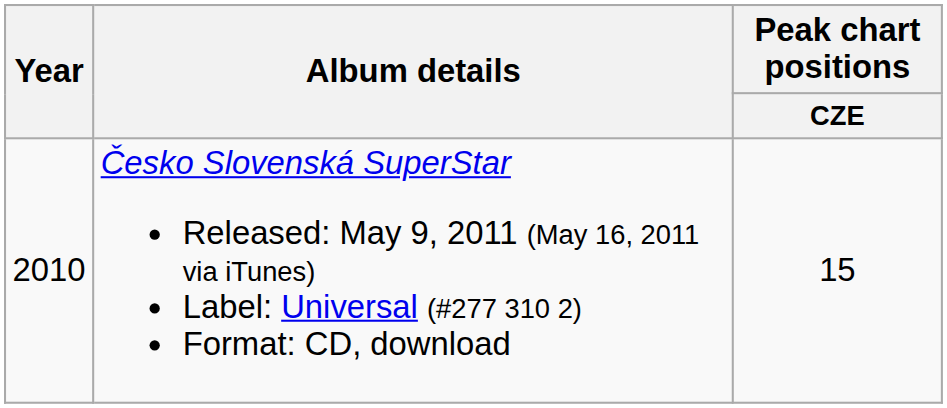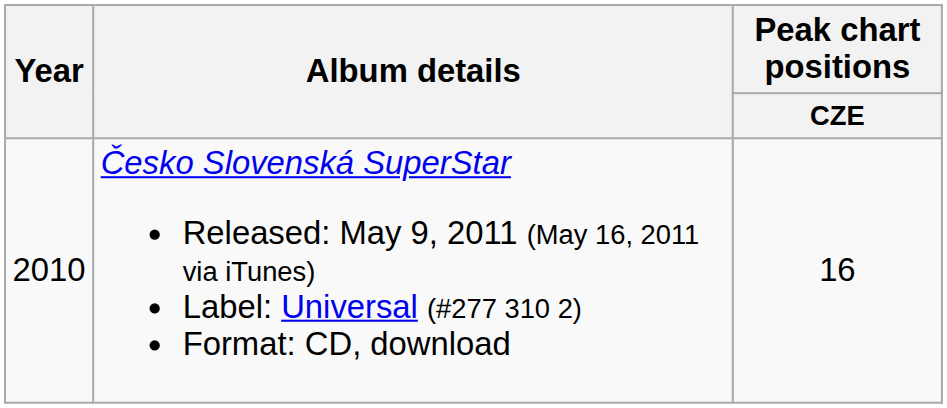(837, 269) 15 -> (837, 269) 16
